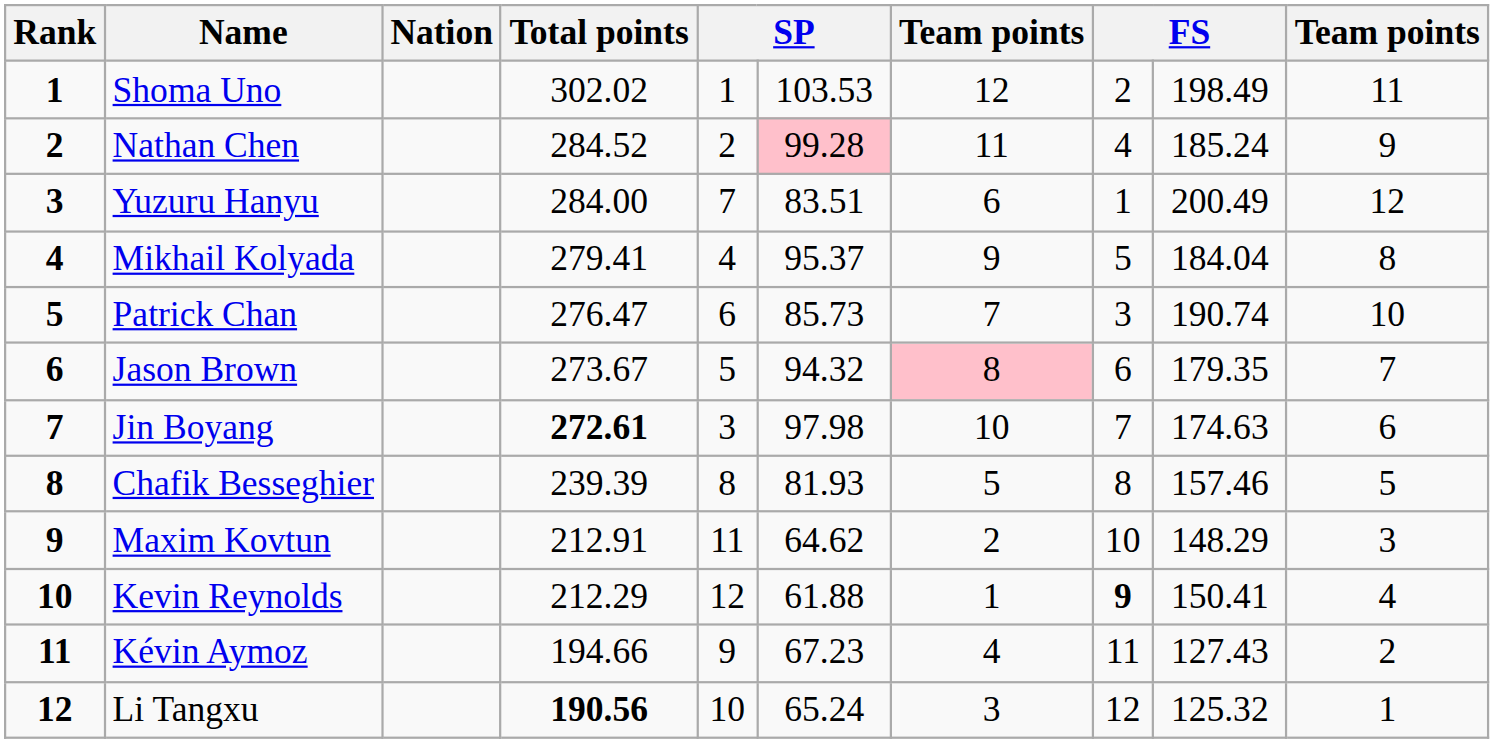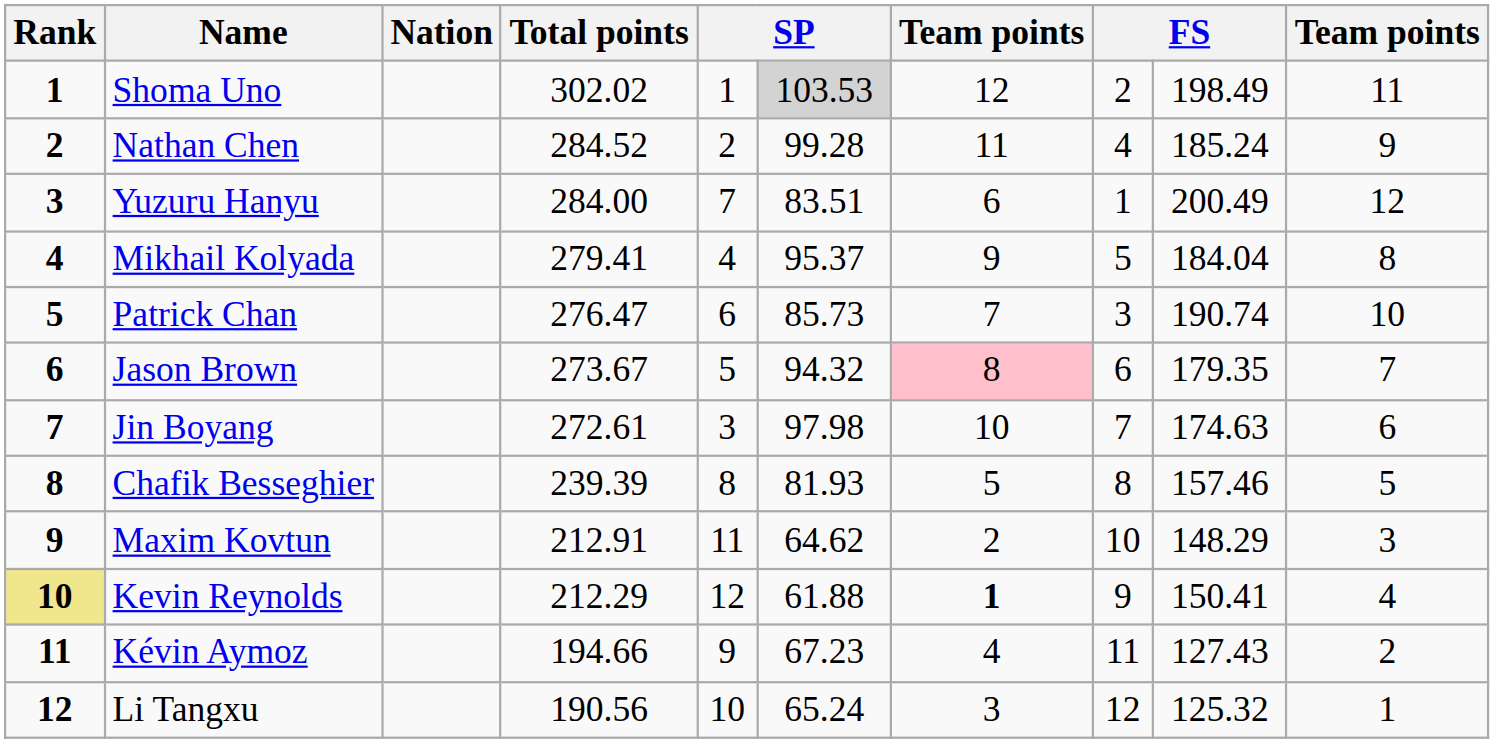(824, 88) no background -> (824, 88) lightgrey background
(824, 145) pink background -> (824, 145) no background
(599, 426) bold -> (599, 426) normal
(55, 595) no background -> (55, 595) khaki background
(992, 595) normal -> (992, 595) bold
(1123, 595) bold -> (1123, 595) normal
(599, 708) bold -> (599, 708) normal
